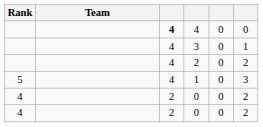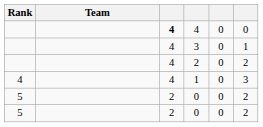(20, 79) 5 -> (20, 79) 4
(20, 96) 4 -> (20, 96) 5
(20, 113) 4 -> (20, 113) 5
